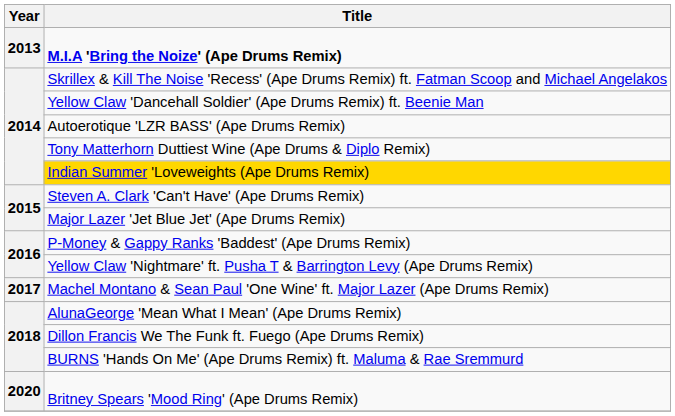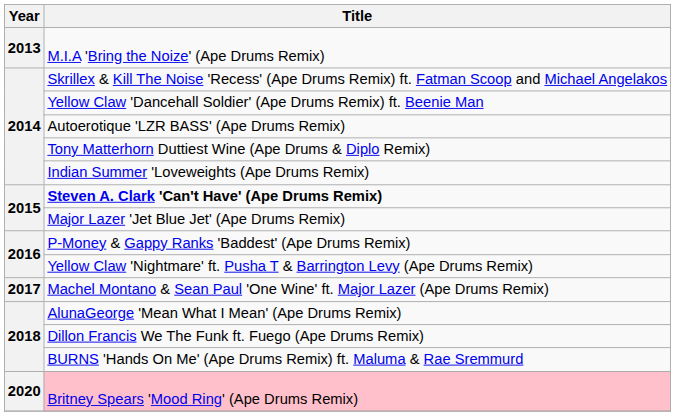(195, 56) bold -> (186, 56) normal
(208, 172) gold background -> (208, 172) no background
(206, 196) normal -> (215, 196) bold
(203, 399) no background -> (203, 399) pink background
